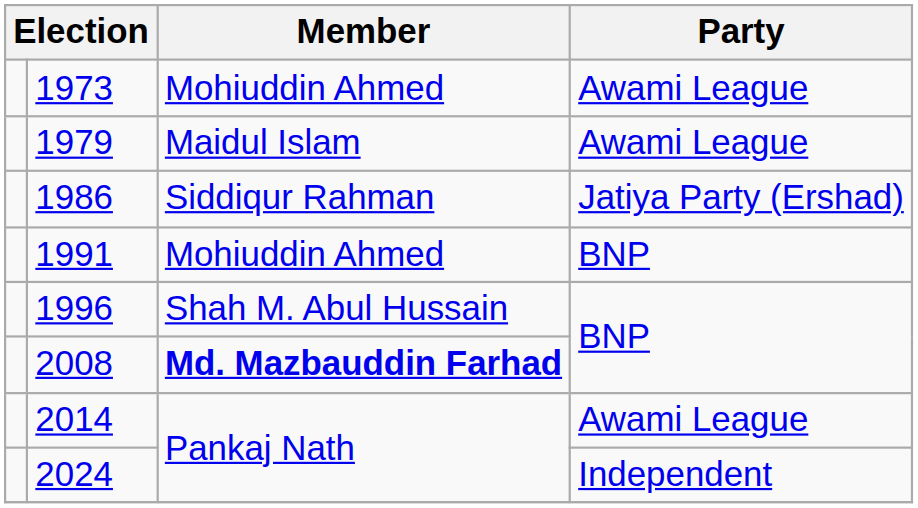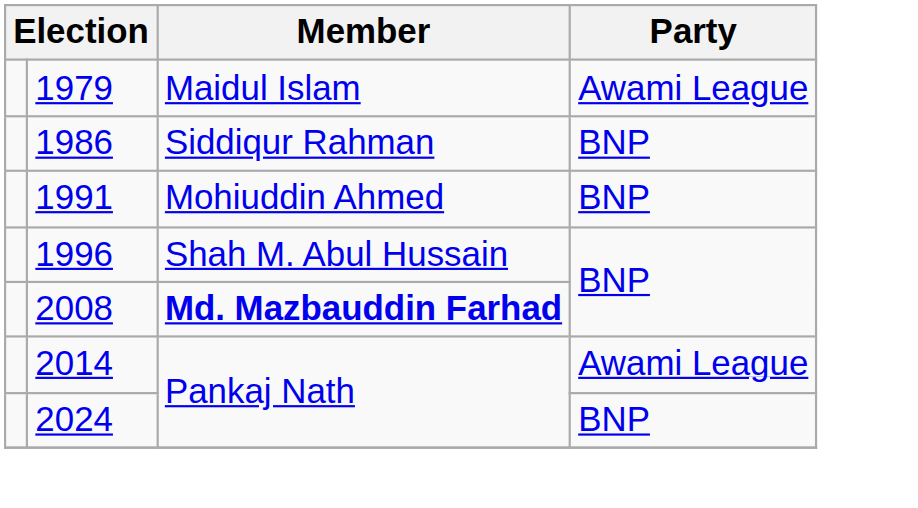- row: (74, 87)
(741, 198) Jatiya Party (Ershad) -> (614, 142) BNP
(675, 474) Independent -> (614, 419) BNP
